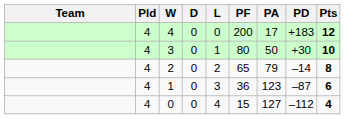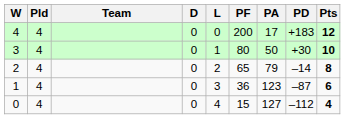columns swapped: (70, 13) <-> (171, 13)
